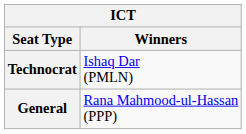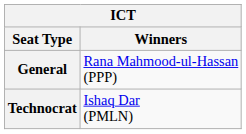rows swapped: (42, 108) <-> (42, 69)
